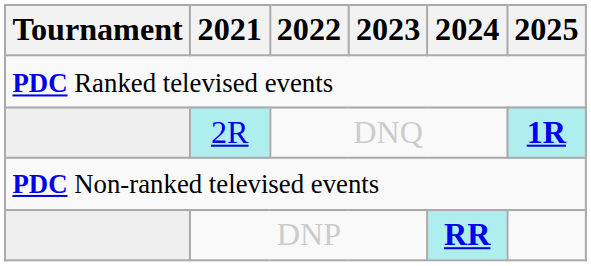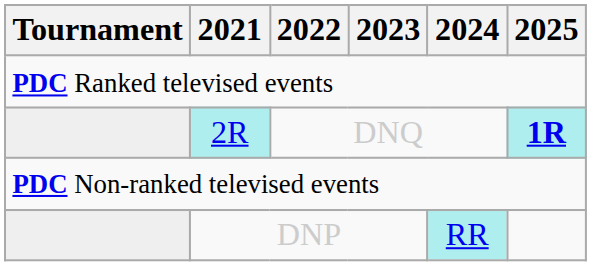(467, 234) bold -> (467, 234) normal
